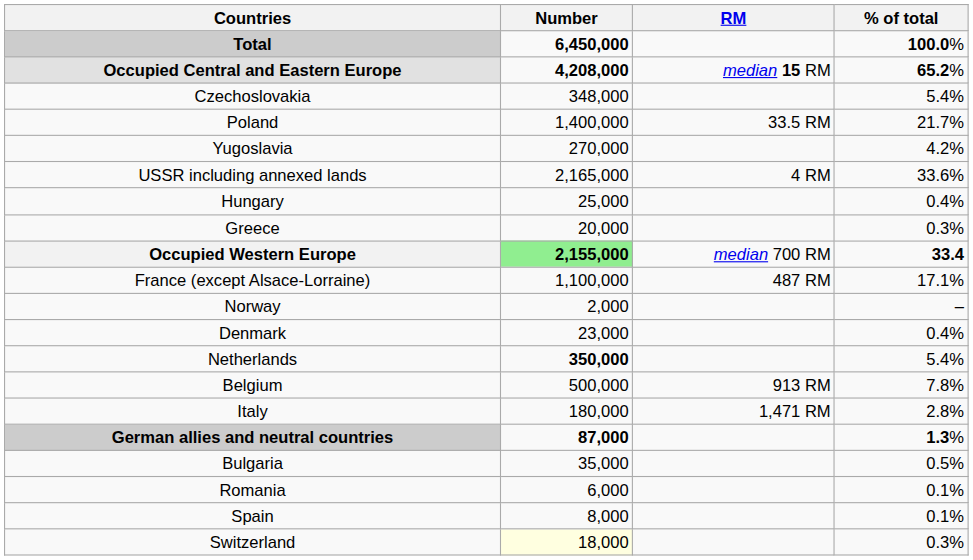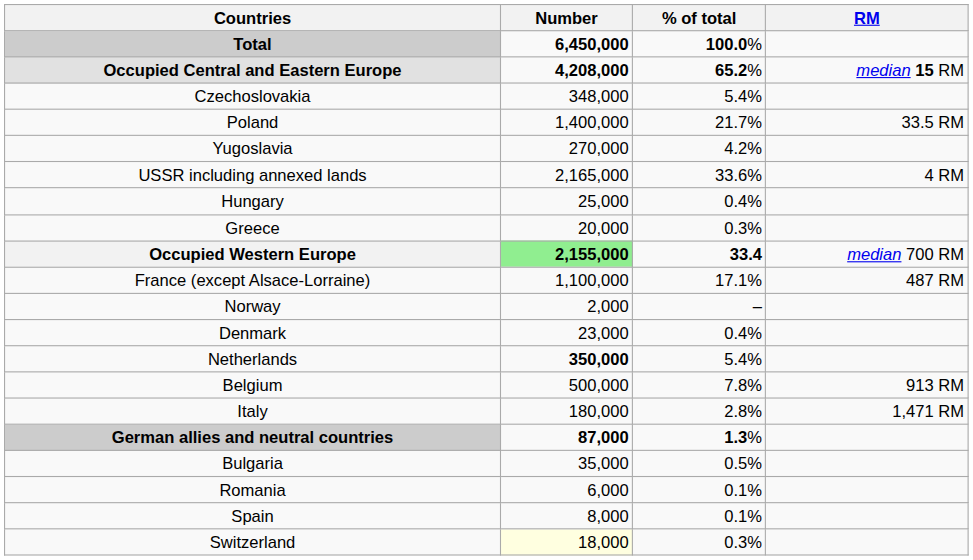columns swapped: (901, 18) <-> (733, 18)
